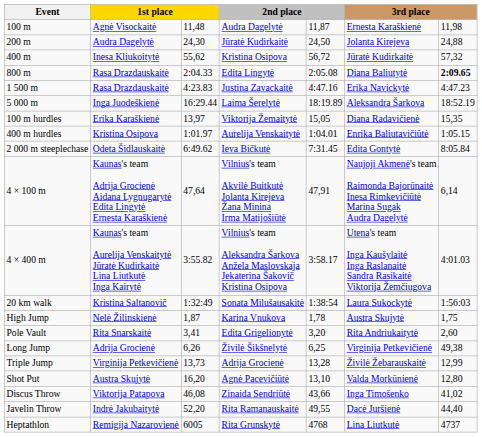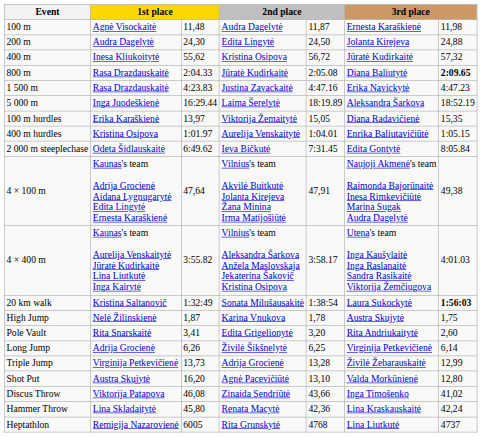(255, 42) Jūratė Kudirkaitė -> (248, 42) Edita Lingytė
(248, 73) Edita Lingytė -> (255, 73) Jūratė Kudirkaitė
(449, 191) 6,14 -> (452, 191) 49,38
(456, 302) normal -> (456, 302) bold
(452, 348) 49,38 -> (449, 348) 6,14
+ row: (37, 409)
- row: (34, 409)
